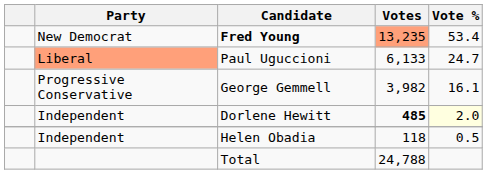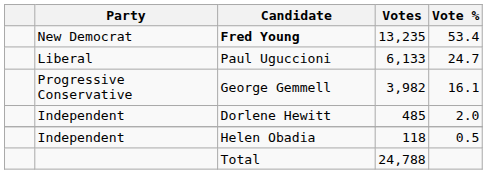(402, 37) lightsalmon background -> (402, 37) no background
(65, 58) lightsalmon background -> (65, 58) no background
(414, 116) bold -> (414, 116) normal
(468, 116) lightyellow background -> (468, 116) no background
